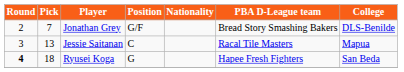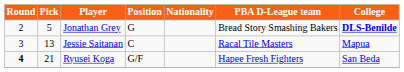(49, 28) 7 -> (49, 28) 5
(135, 28) G/F -> (131, 28) G
(369, 28) normal -> (369, 28) bold
(49, 59) 18 -> (49, 59) 21
(131, 59) G -> (135, 59) G/F
